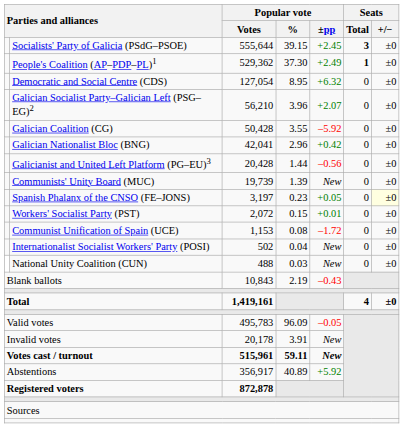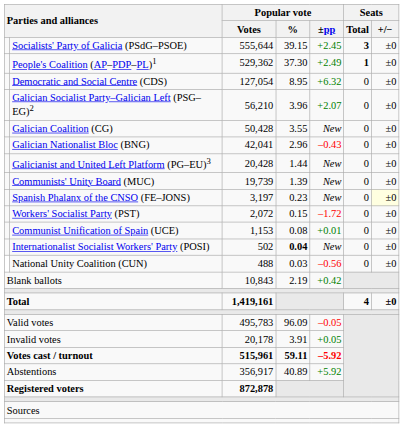(330, 129) –5.92 -> (332, 129) New
(329, 145) +0.42 -> (330, 145) –0.43
(330, 163) –0.56 -> (332, 163) New
(329, 197) +0.05 -> (332, 197) New
(329, 214) +0.01 -> (330, 214) –1.72
(330, 230) –1.72 -> (329, 230) +0.01
(298, 247) normal -> (298, 247) bold
(332, 263) New -> (330, 263) –0.56
(330, 280) –0.43 -> (329, 280) +0.42
(332, 339) New -> (329, 339) +0.05
(332, 355) New -> (330, 355) –5.92
